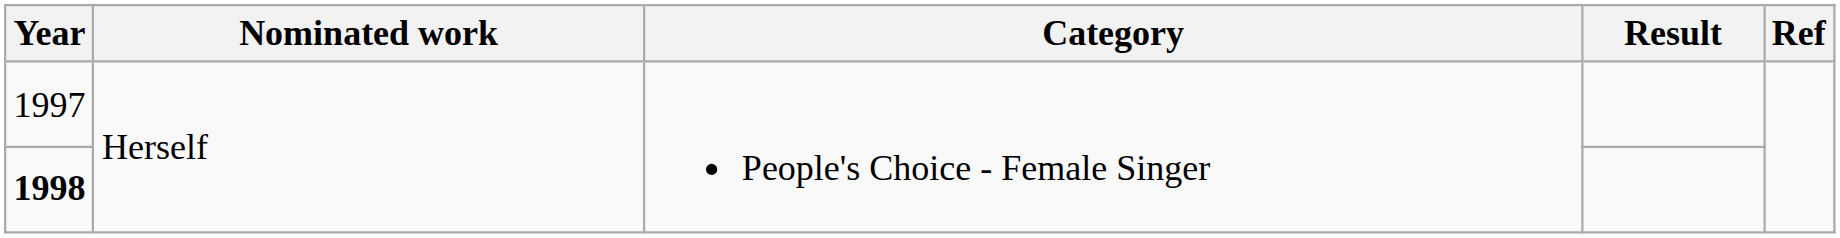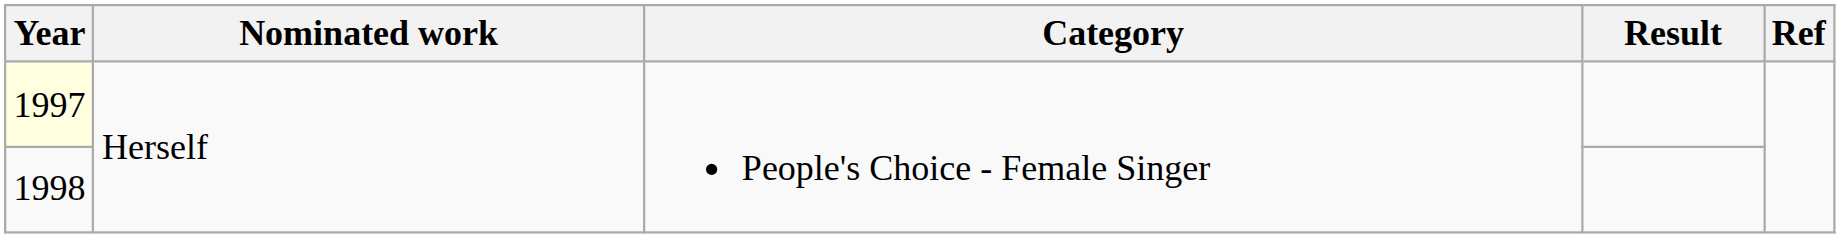(49, 103) no background -> (49, 103) lightyellow background
(49, 188) bold -> (49, 188) normal
